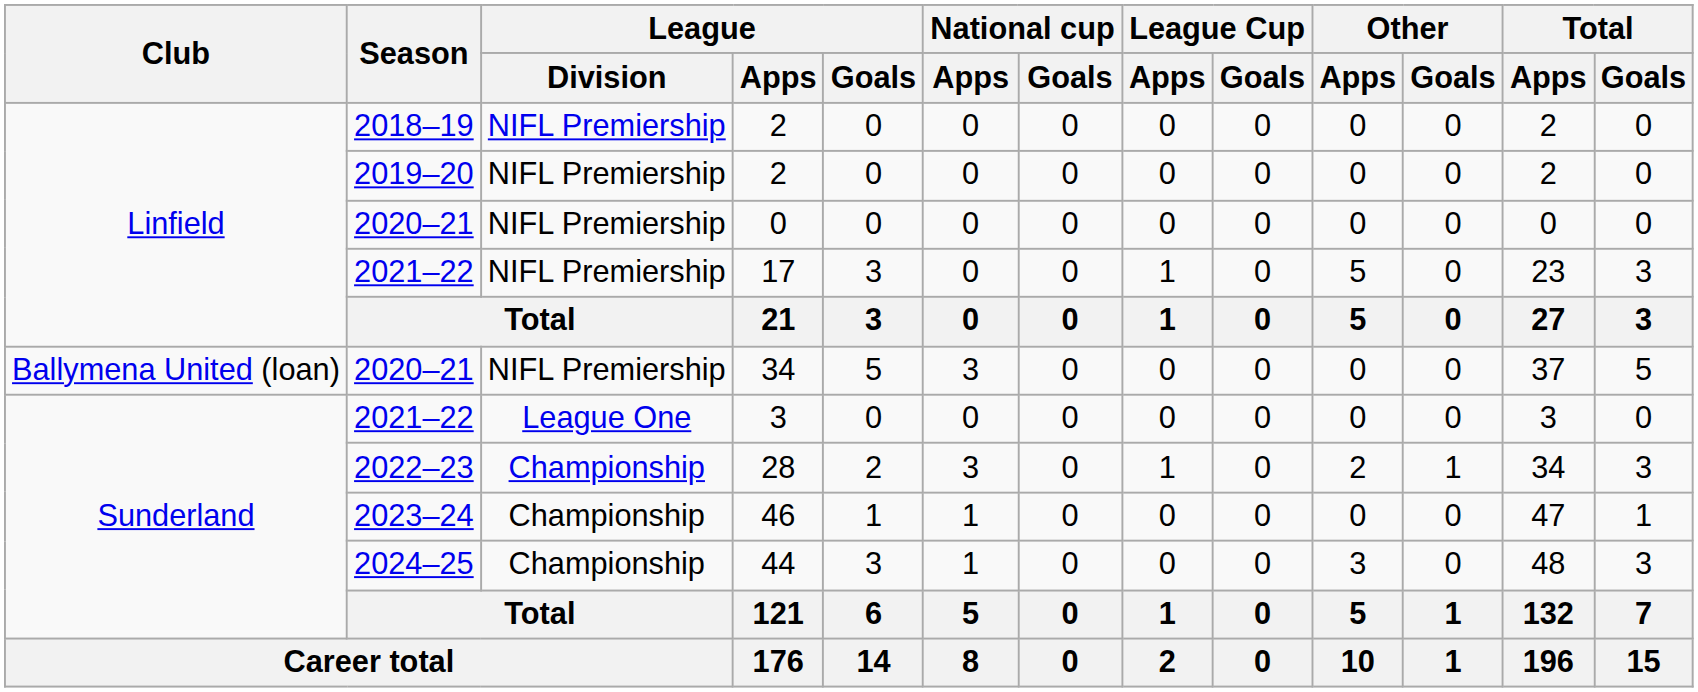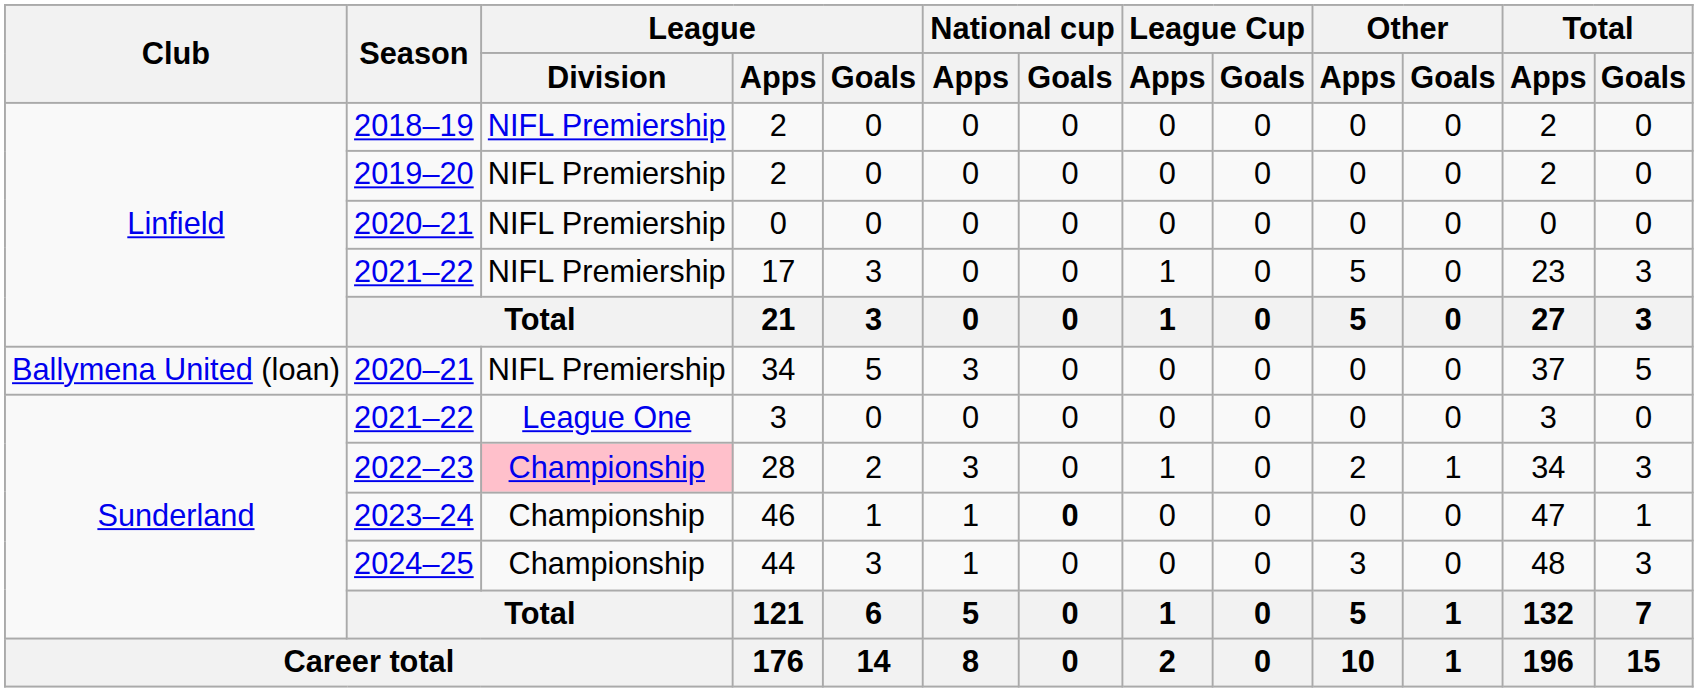(607, 467) no background -> (607, 467) pink background
(1070, 516) normal -> (1070, 516) bold
